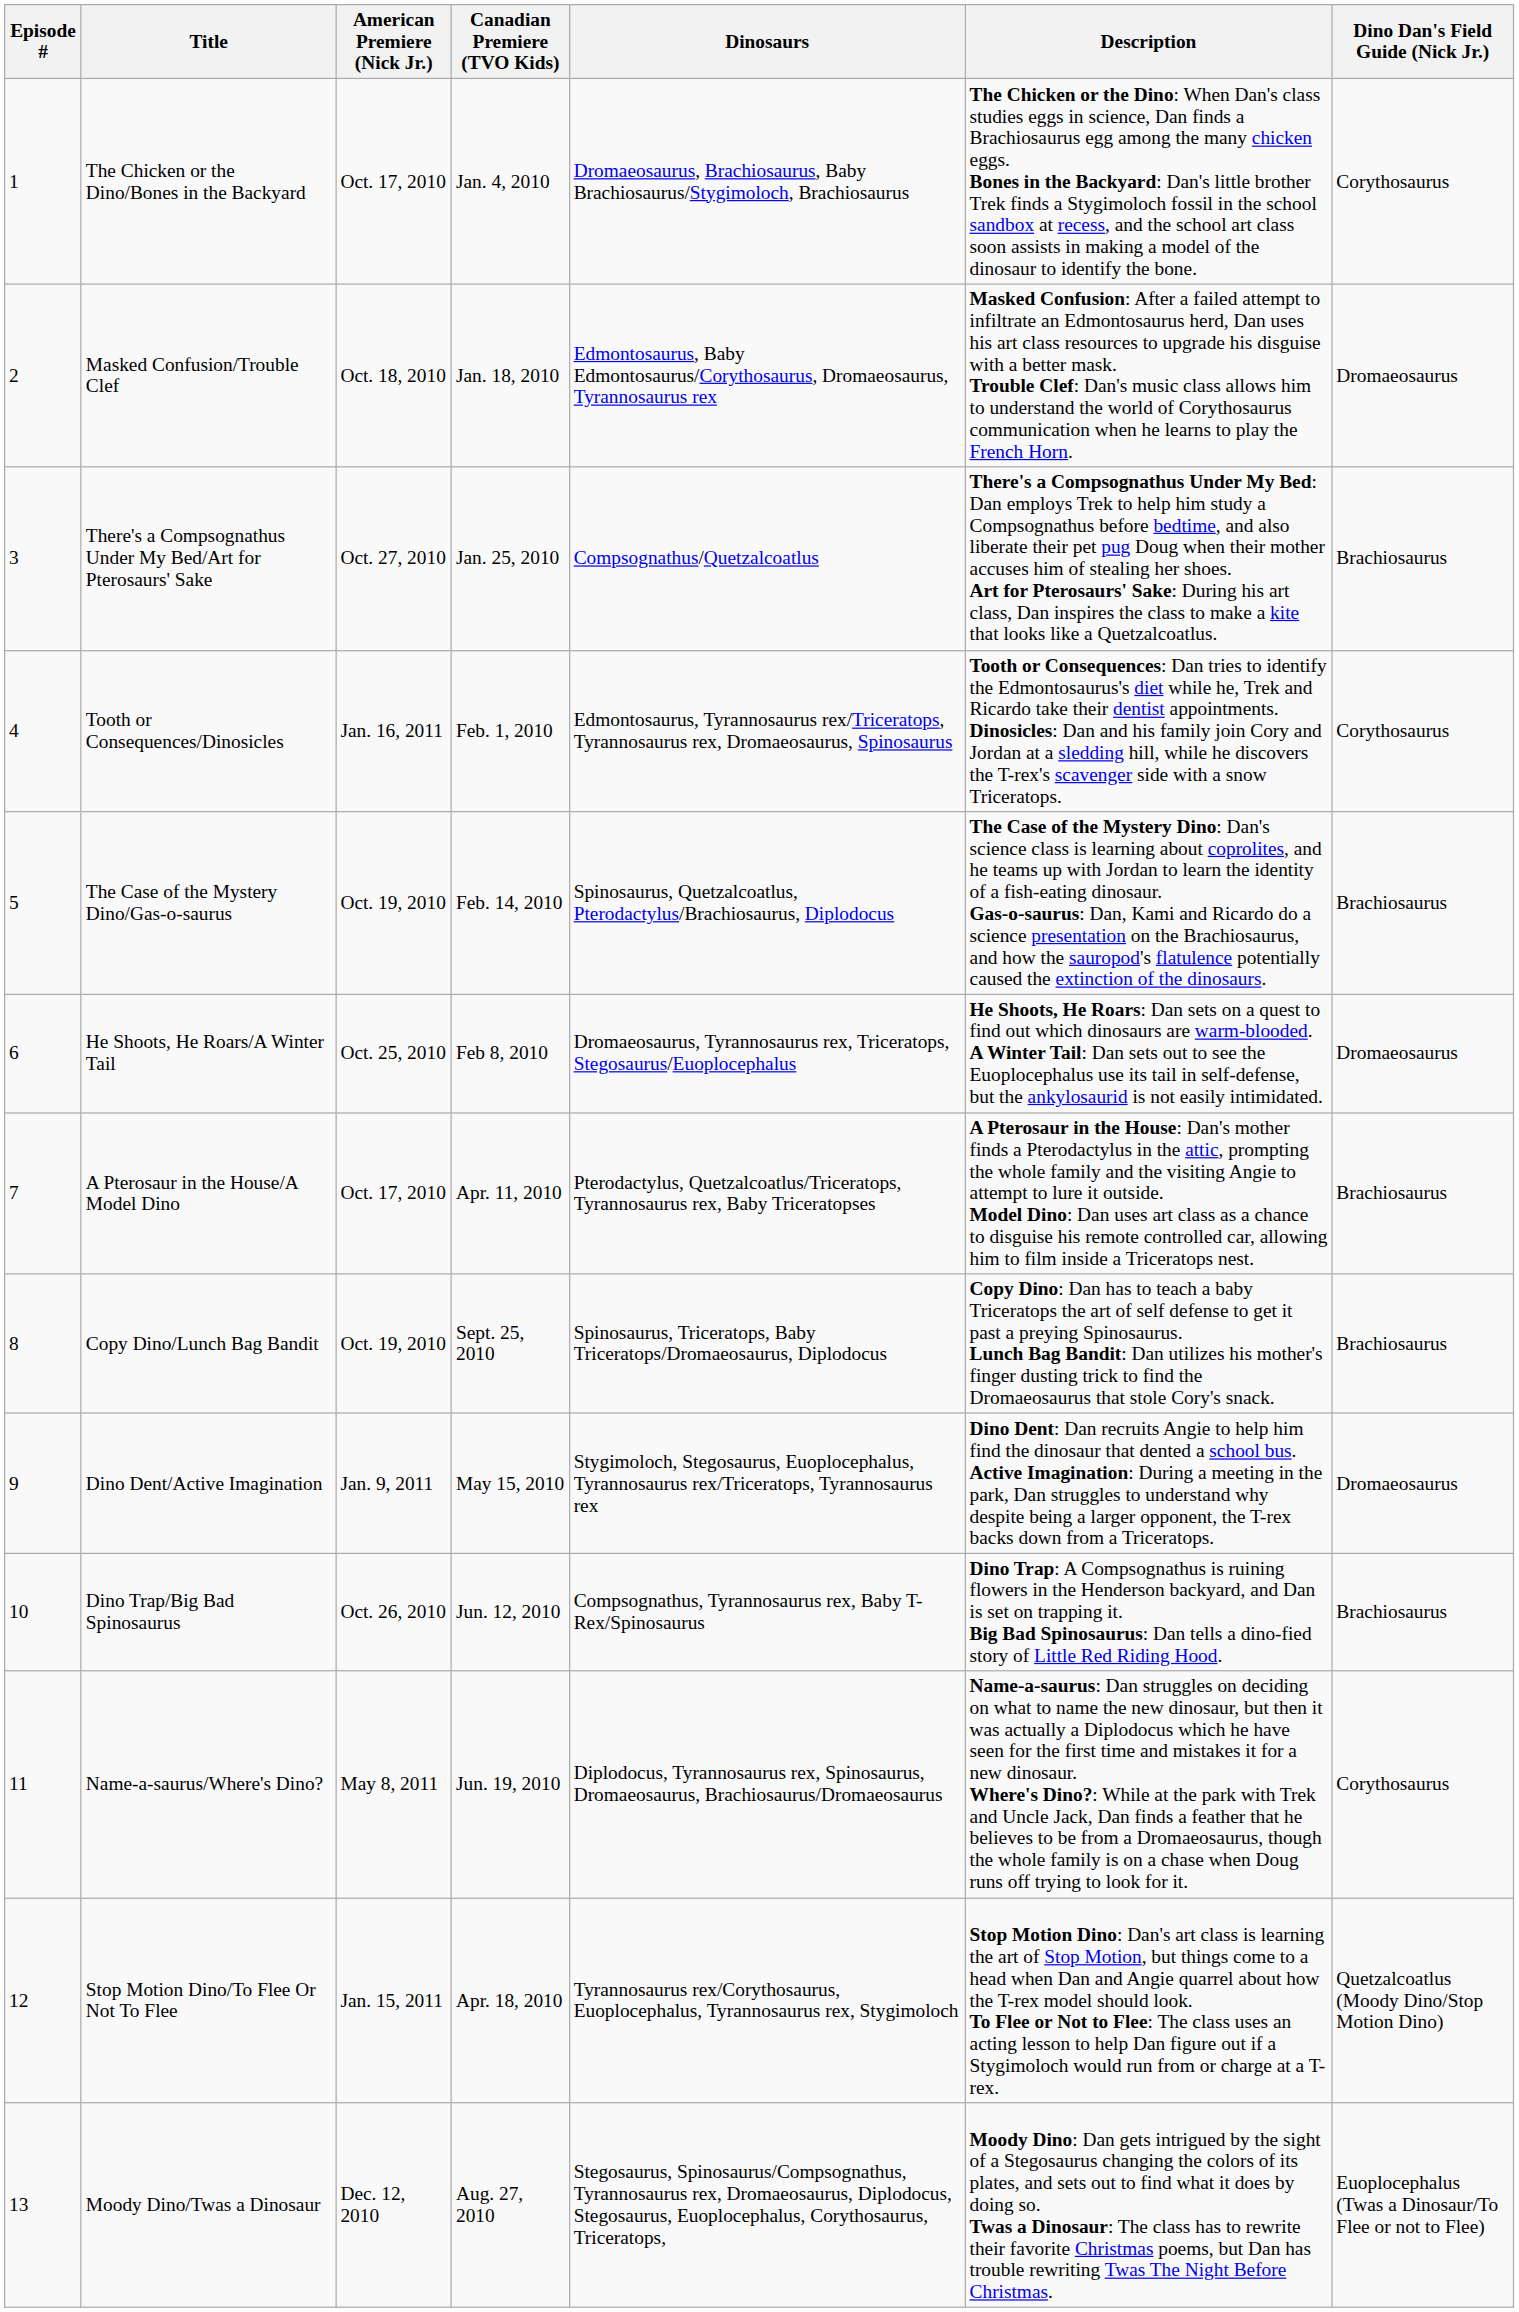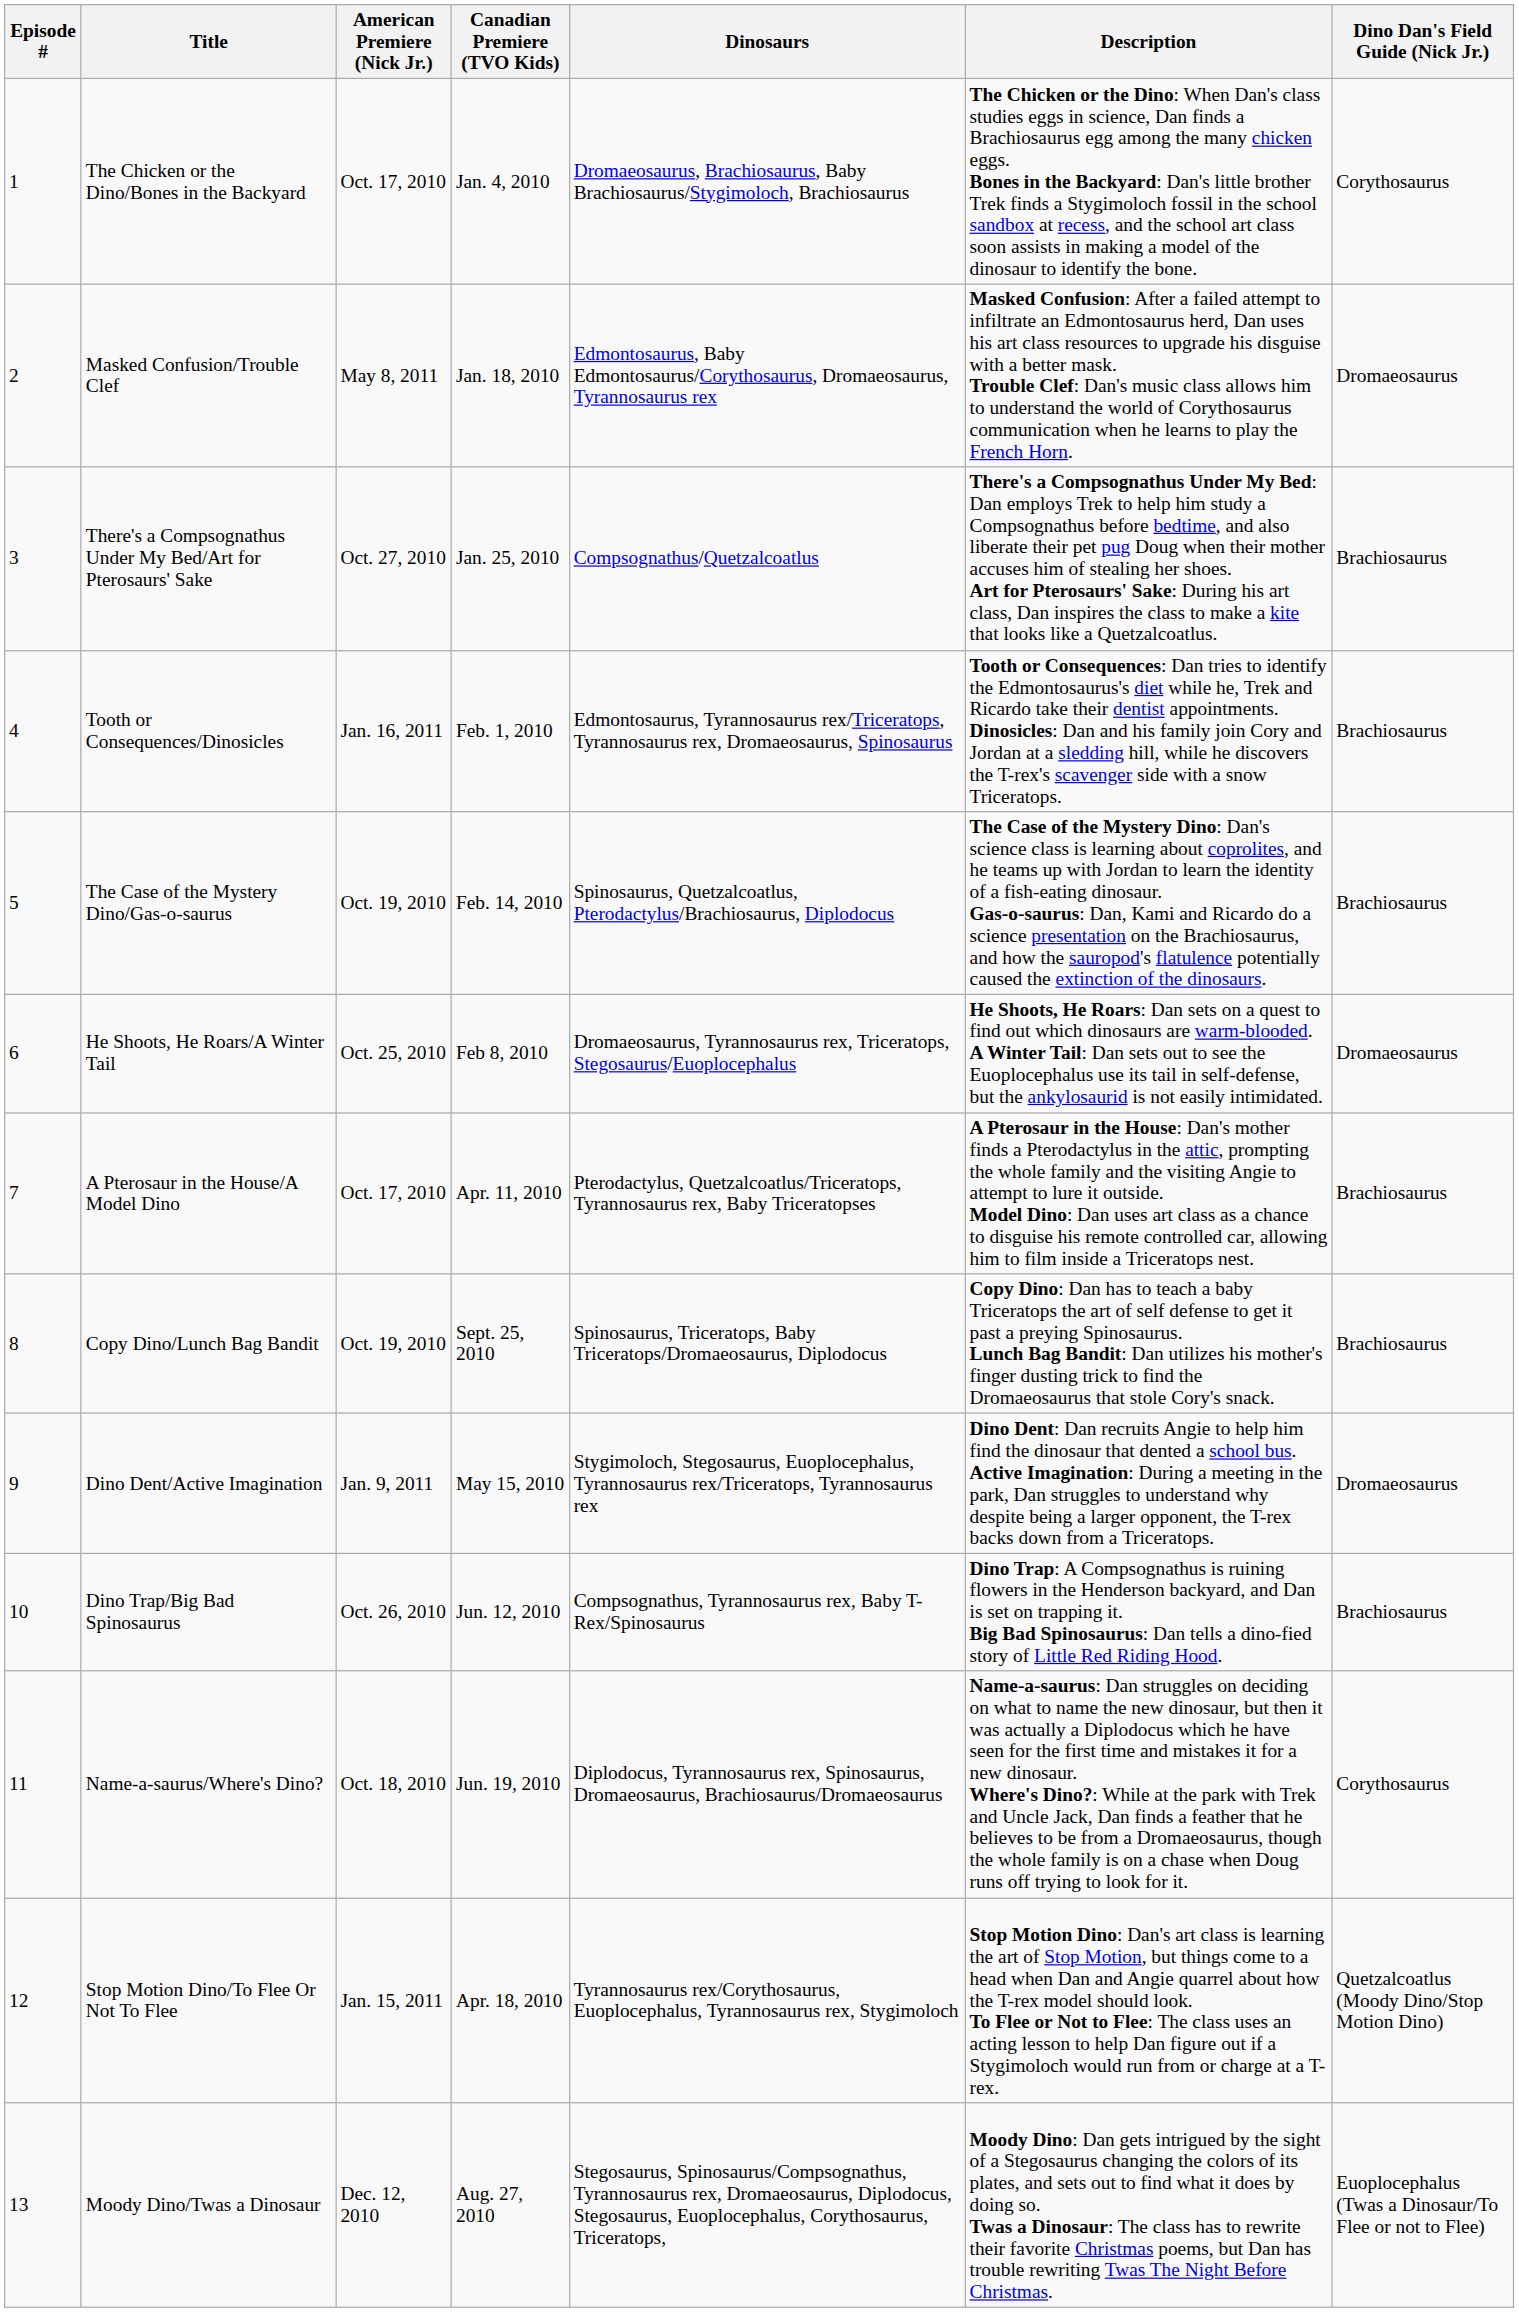(393, 375) Oct. 18, 2010 -> (389, 375) May 8, 2011
(1393, 730) Corythosaurus -> (1392, 730) Brachiosaurus
(389, 1784) May 8, 2011 -> (393, 1784) Oct. 18, 2010
